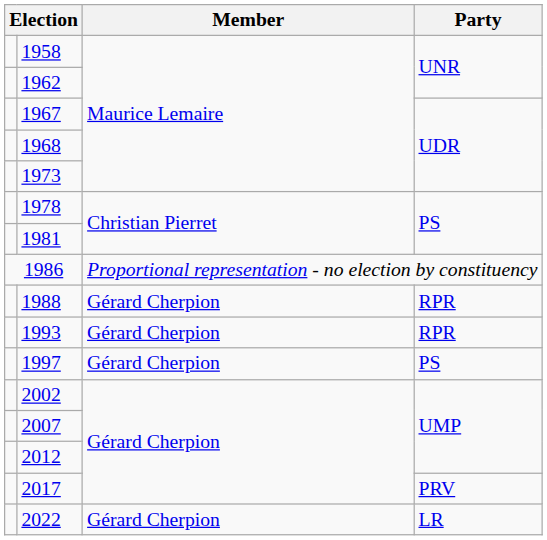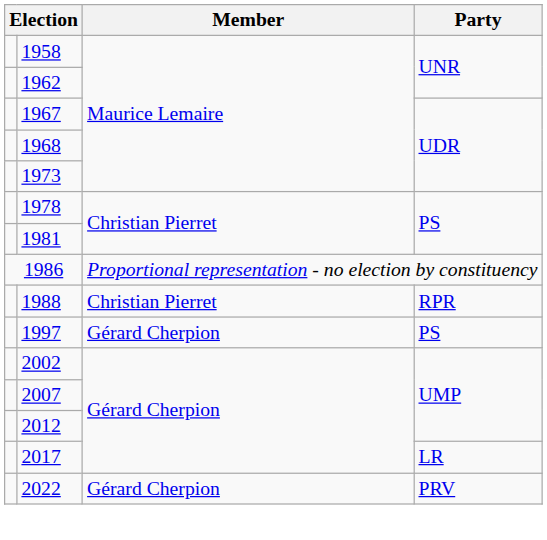(154, 301) Gérard Cherpion -> (152, 301) Christian Pierret
- row: (41, 332)
(437, 488) PRV -> (431, 457) LR
(431, 519) LR -> (437, 488) PRV
